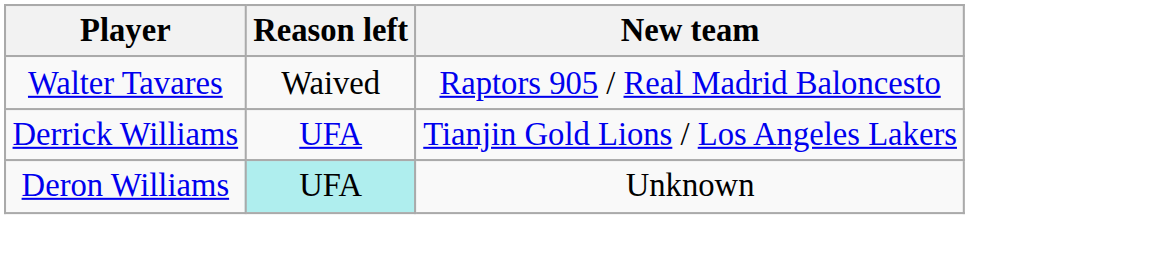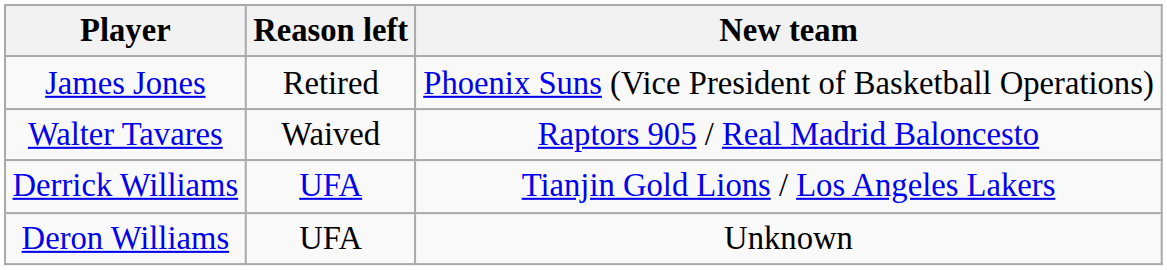+ row: (125, 82)
(331, 185) paleturquoise background -> (331, 237) no background
